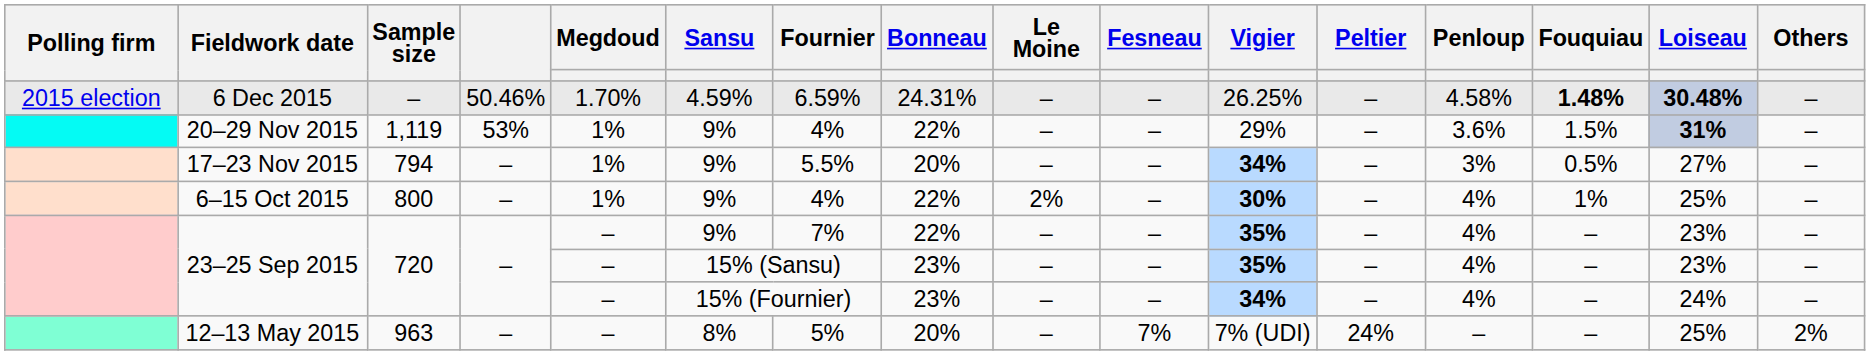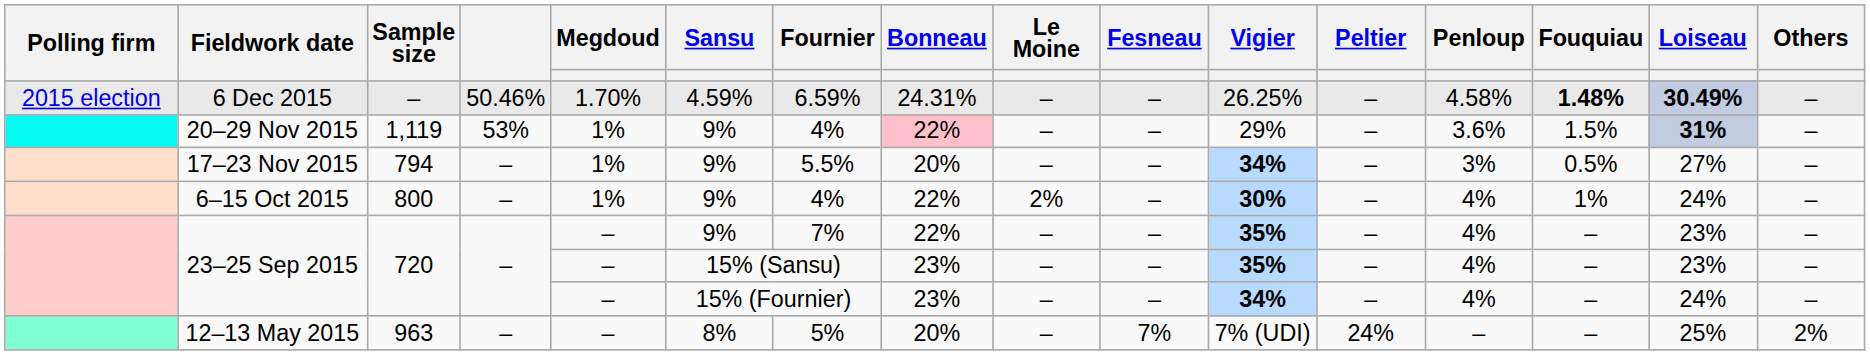(1703, 98) 30.48% -> (1703, 98) 30.49%
(937, 131) no background -> (937, 131) pink background
(1703, 199) 25% -> (1703, 199) 24%
